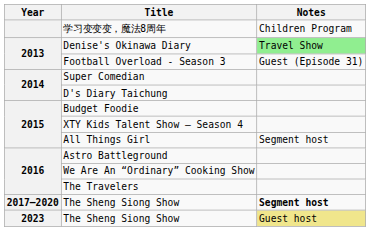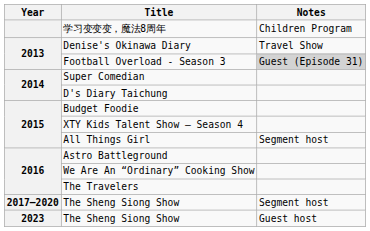(291, 46) lightgreen background -> (291, 46) no background
(311, 61) no background -> (311, 61) lightgrey background
(294, 203) bold -> (294, 203) normal
(288, 218) khaki background -> (288, 218) no background
